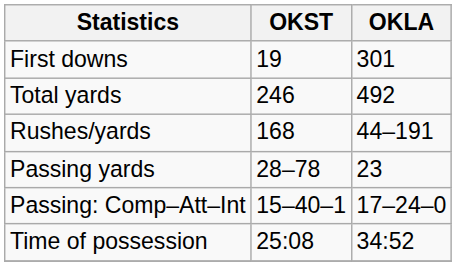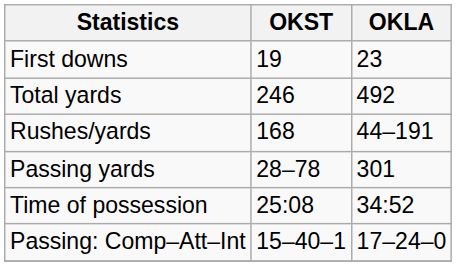(376, 59) 301 -> (369, 59) 23
(369, 168) 23 -> (376, 168) 301
rows swapped: (128, 205) <-> (109, 242)
